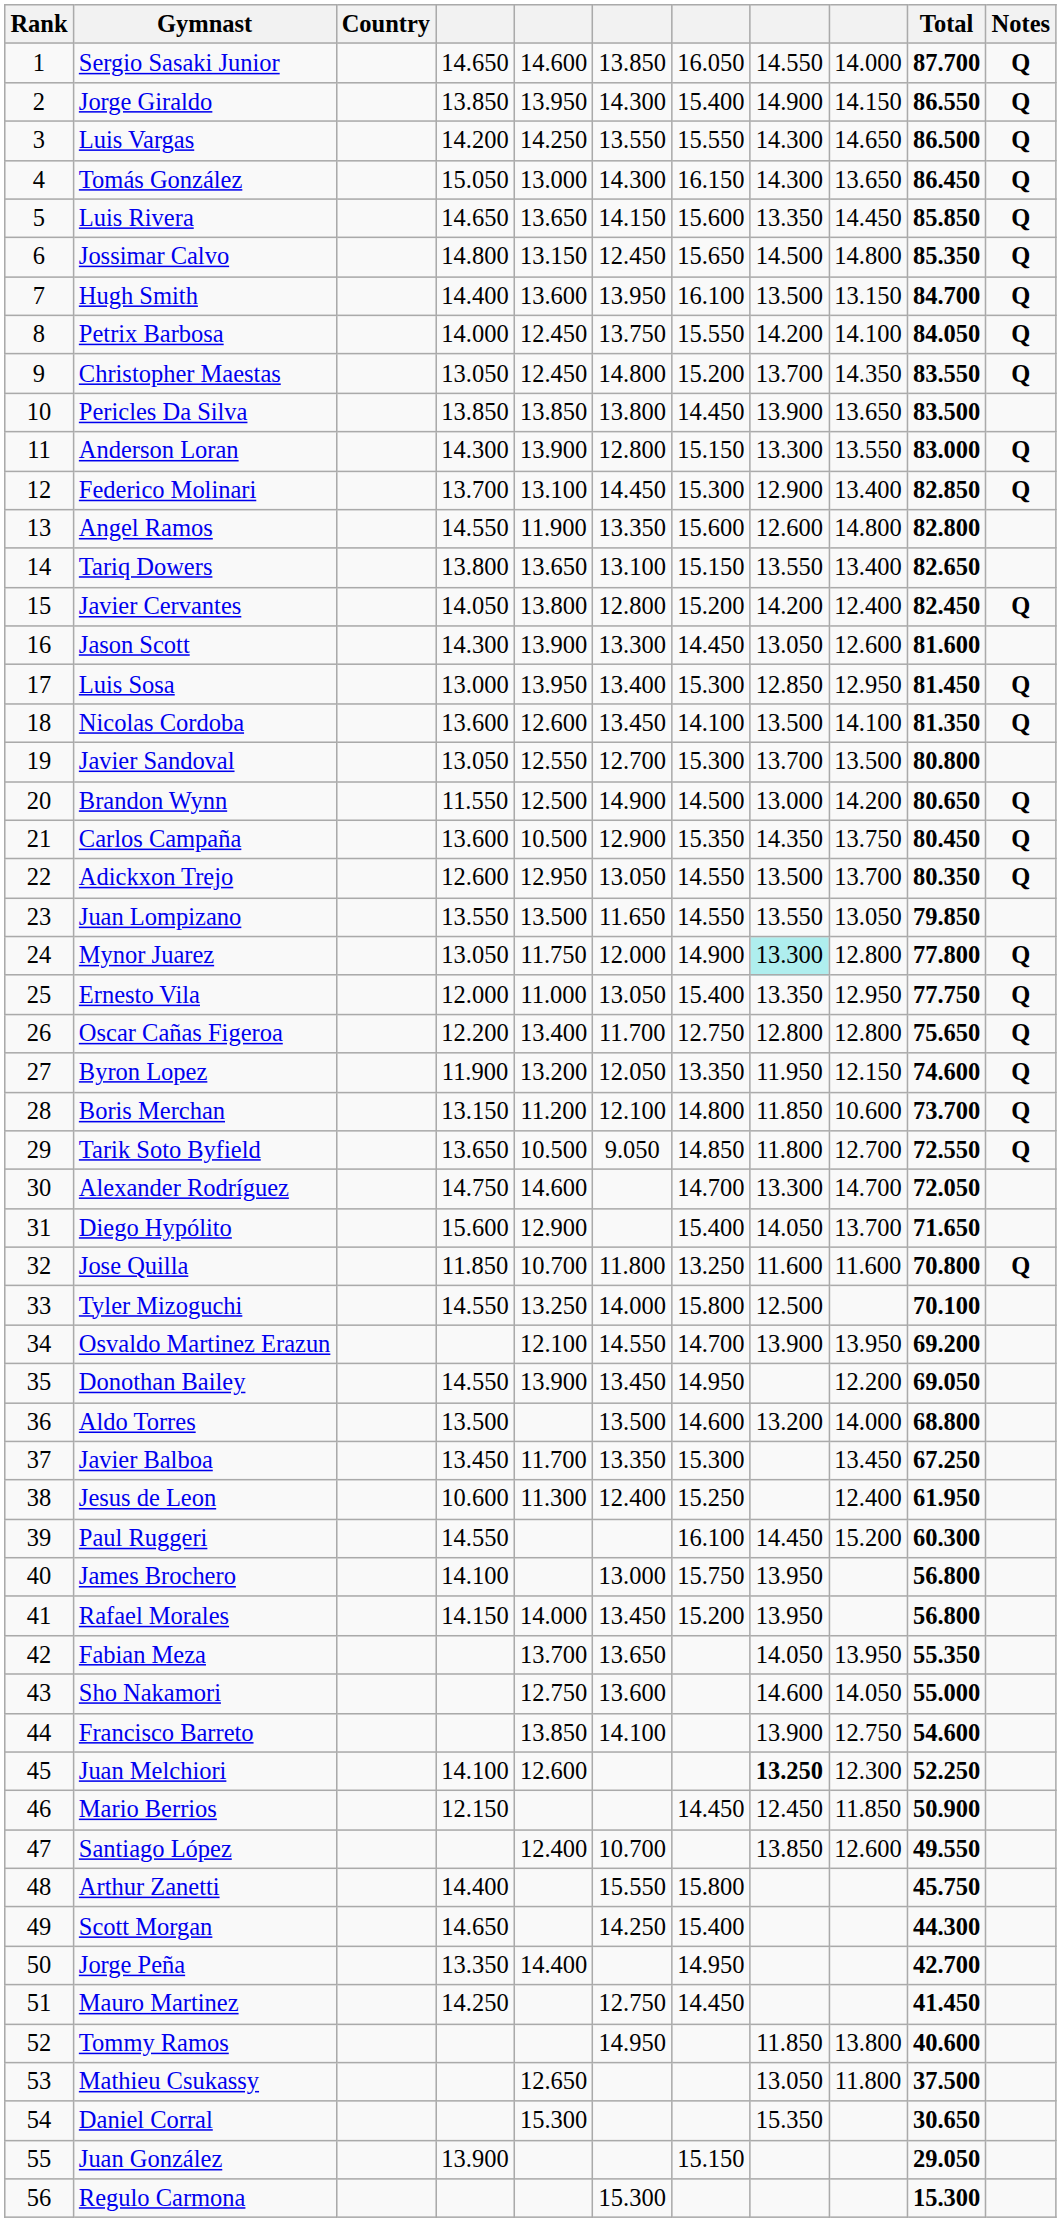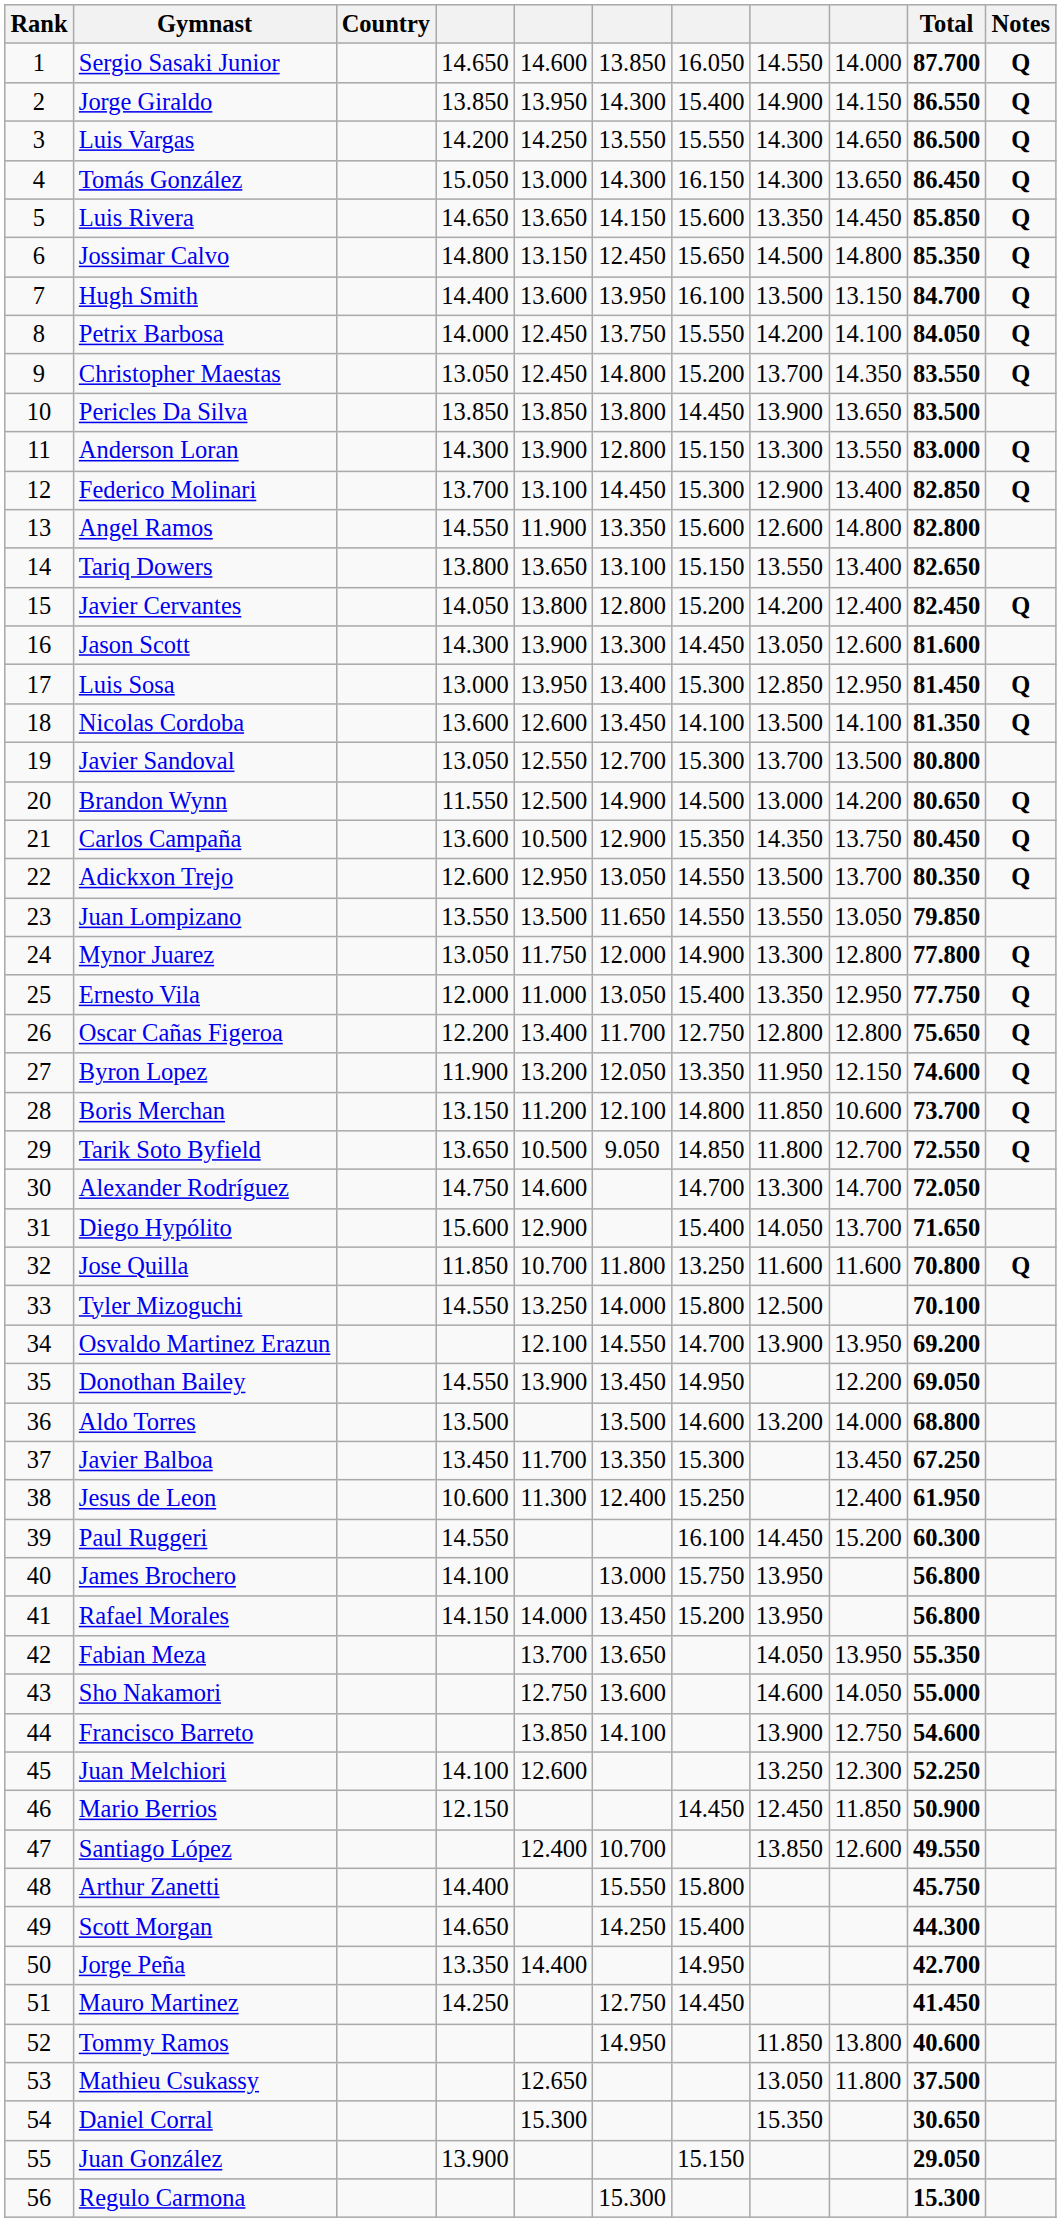(789, 955) paleturquoise background -> (789, 955) no background
(789, 1770) bold -> (789, 1770) normal
